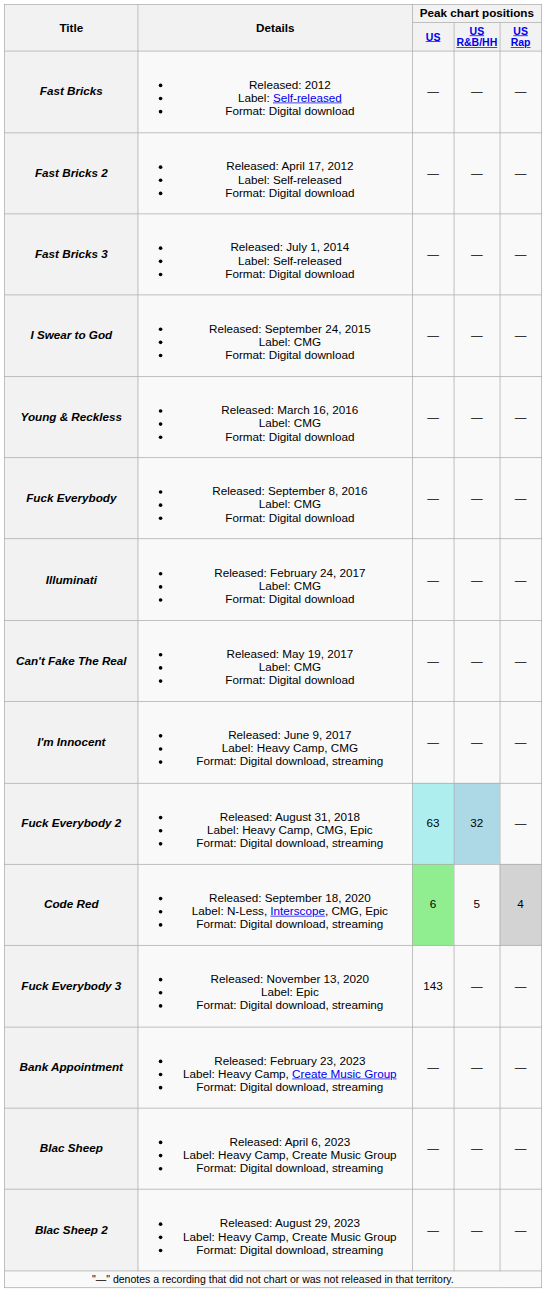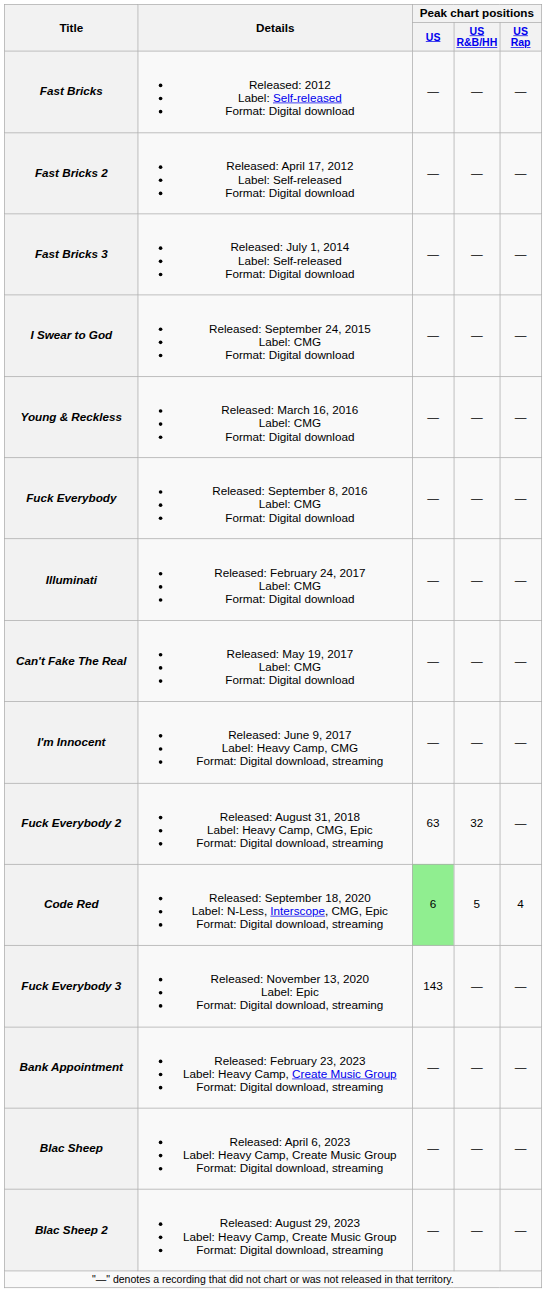(433, 823) paleturquoise background -> (433, 823) no background
(477, 823) lightblue background -> (477, 823) no background
(521, 905) lightgrey background -> (521, 905) no background
